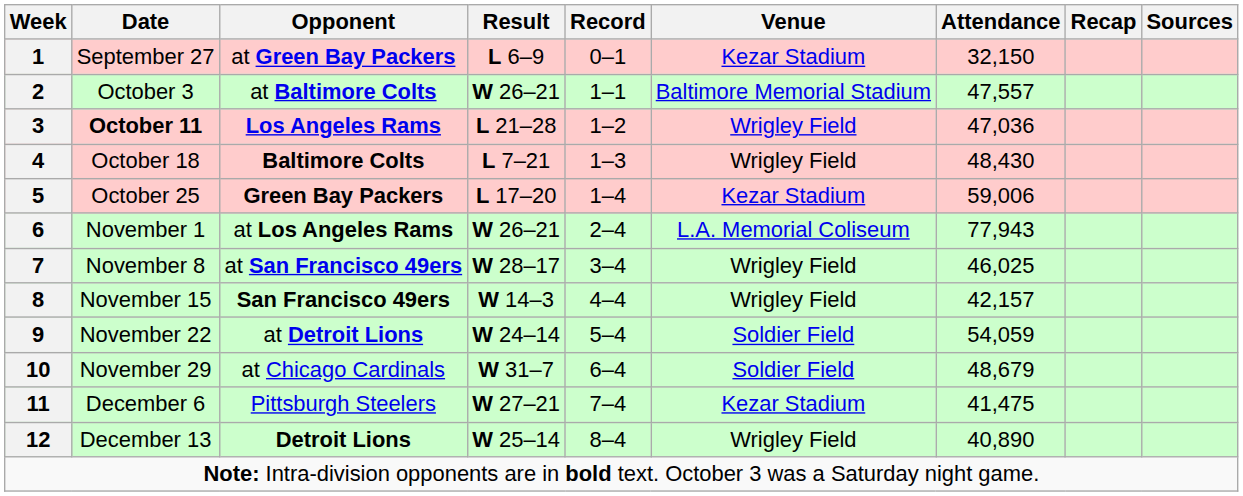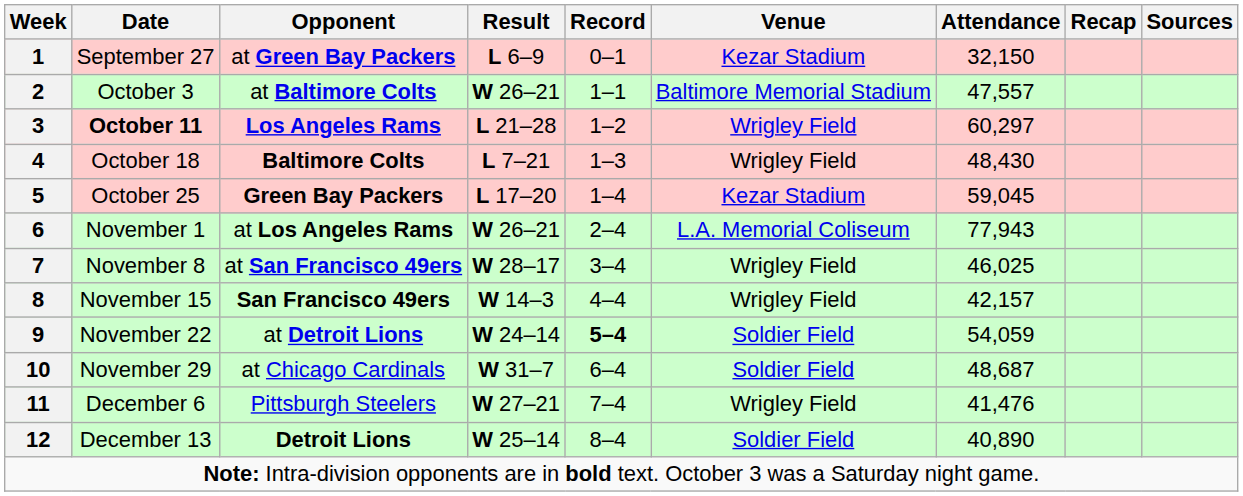(1001, 126) 47,036 -> (1001, 126) 60,297
(1001, 195) 59,006 -> (1001, 195) 59,045
(608, 334) normal -> (608, 334) bold
(1001, 369) 48,679 -> (1001, 369) 48,687
(793, 404) Kezar Stadium -> (793, 404) Wrigley Field
(1001, 404) 41,475 -> (1001, 404) 41,476
(793, 439) Wrigley Field -> (793, 439) Soldier Field
